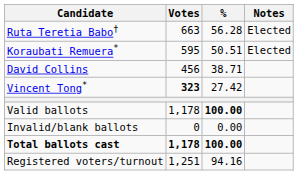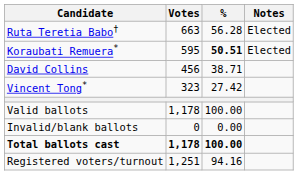(227, 51) normal -> (227, 51) bold
(190, 87) bold -> (190, 87) normal
(223, 111) bold -> (223, 111) normal
